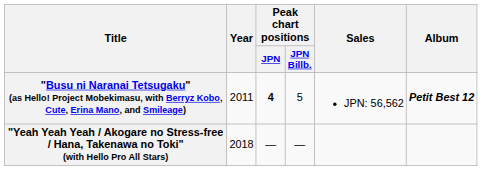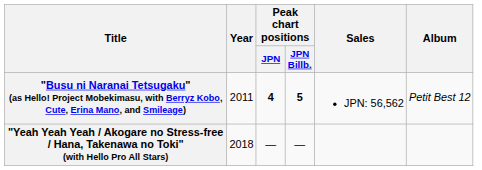(300, 98) normal -> (300, 98) bold
(442, 98) bold -> (440, 98) normal
